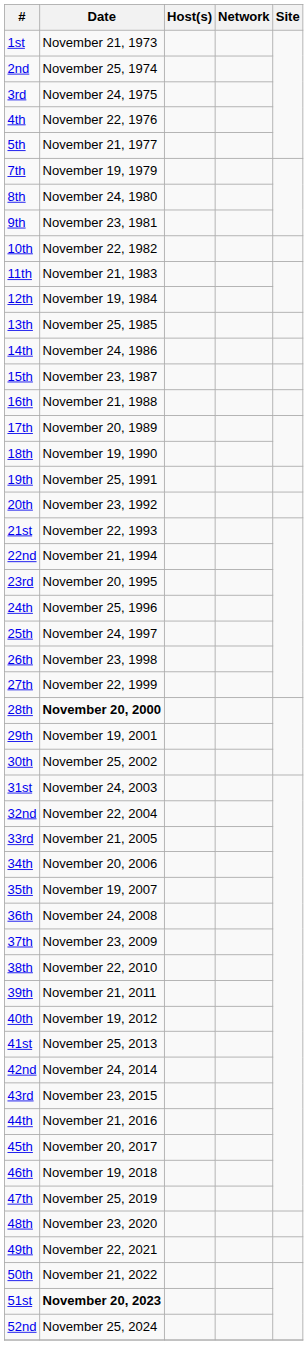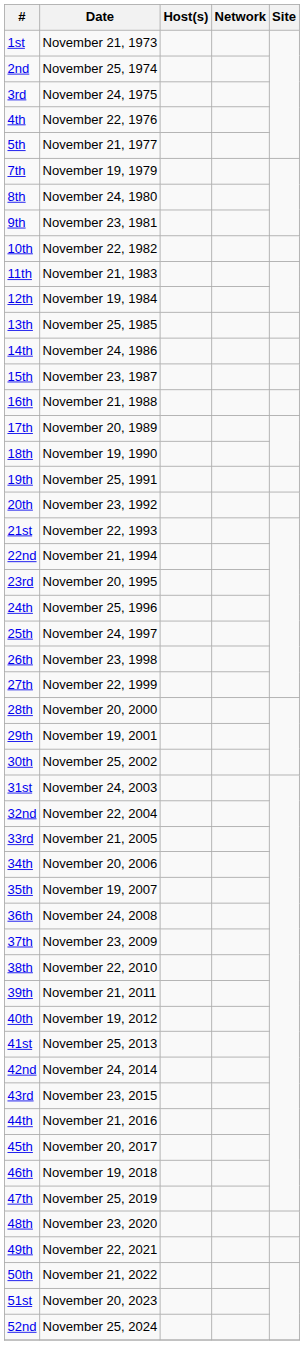(102, 710) bold -> (100, 710) normal
(102, 1301) bold -> (100, 1301) normal
